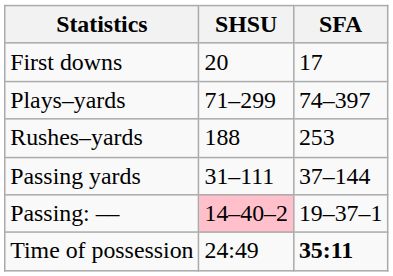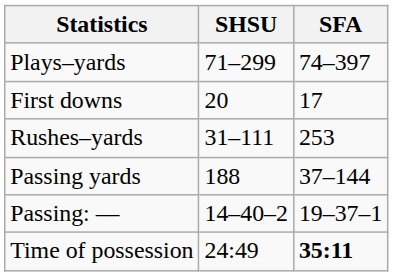rows swapped: (66, 62) <-> (68, 99)
(222, 137) 188 -> (239, 137) 31–111
(239, 175) 31–111 -> (222, 175) 188
(246, 213) pink background -> (246, 213) no background
